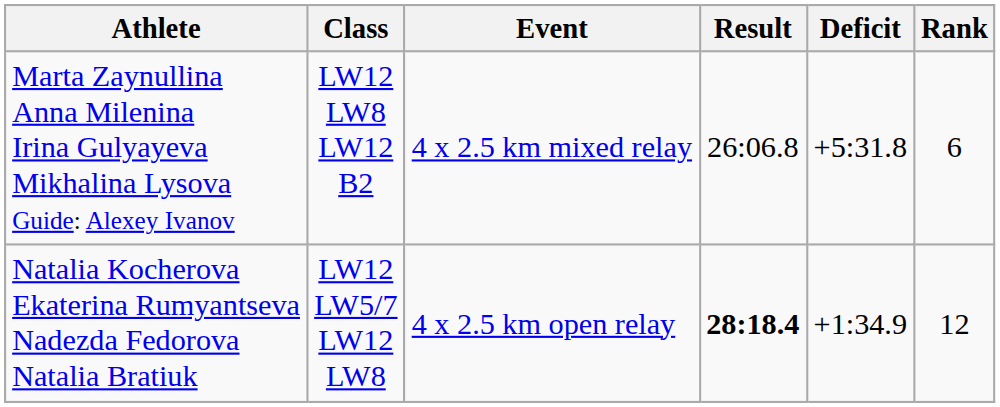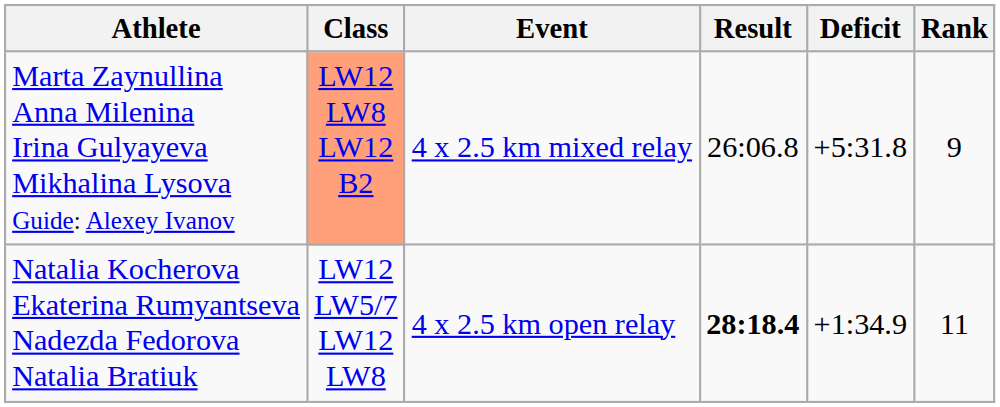(356, 130) no background -> (356, 130) lightsalmon background
(954, 148) 6 -> (954, 148) 9
(954, 323) 12 -> (954, 323) 11
